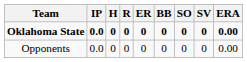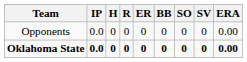rows swapped: (46, 31) <-> (46, 48)
